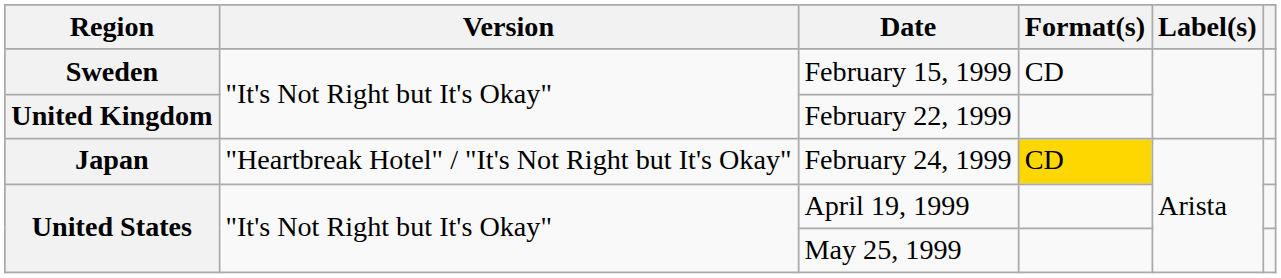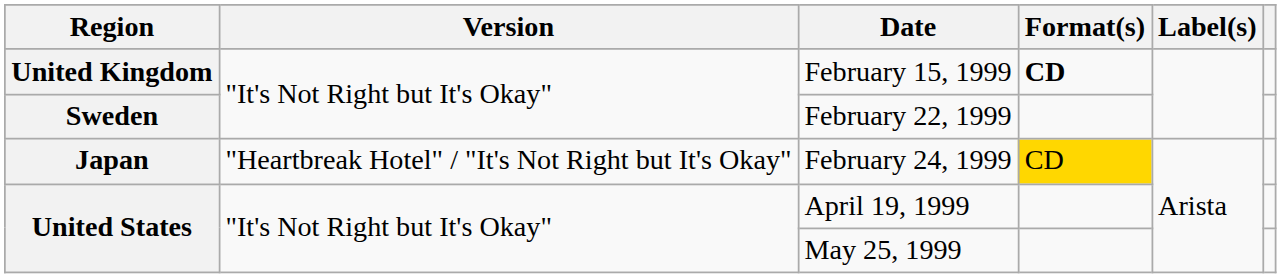(112, 71) Sweden -> (112, 71) United Kingdom
(1044, 71) normal -> (1045, 71) bold
(112, 116) United Kingdom -> (112, 116) Sweden
